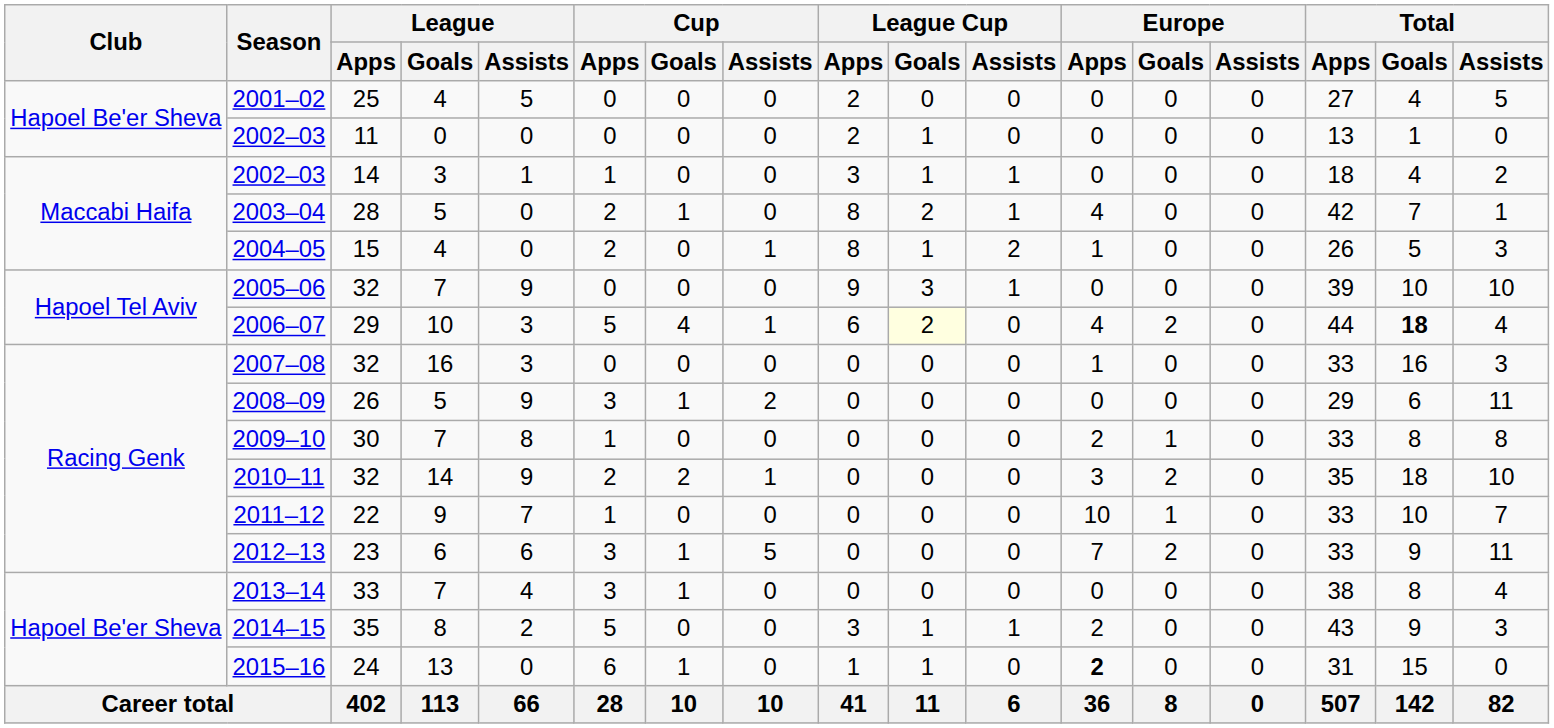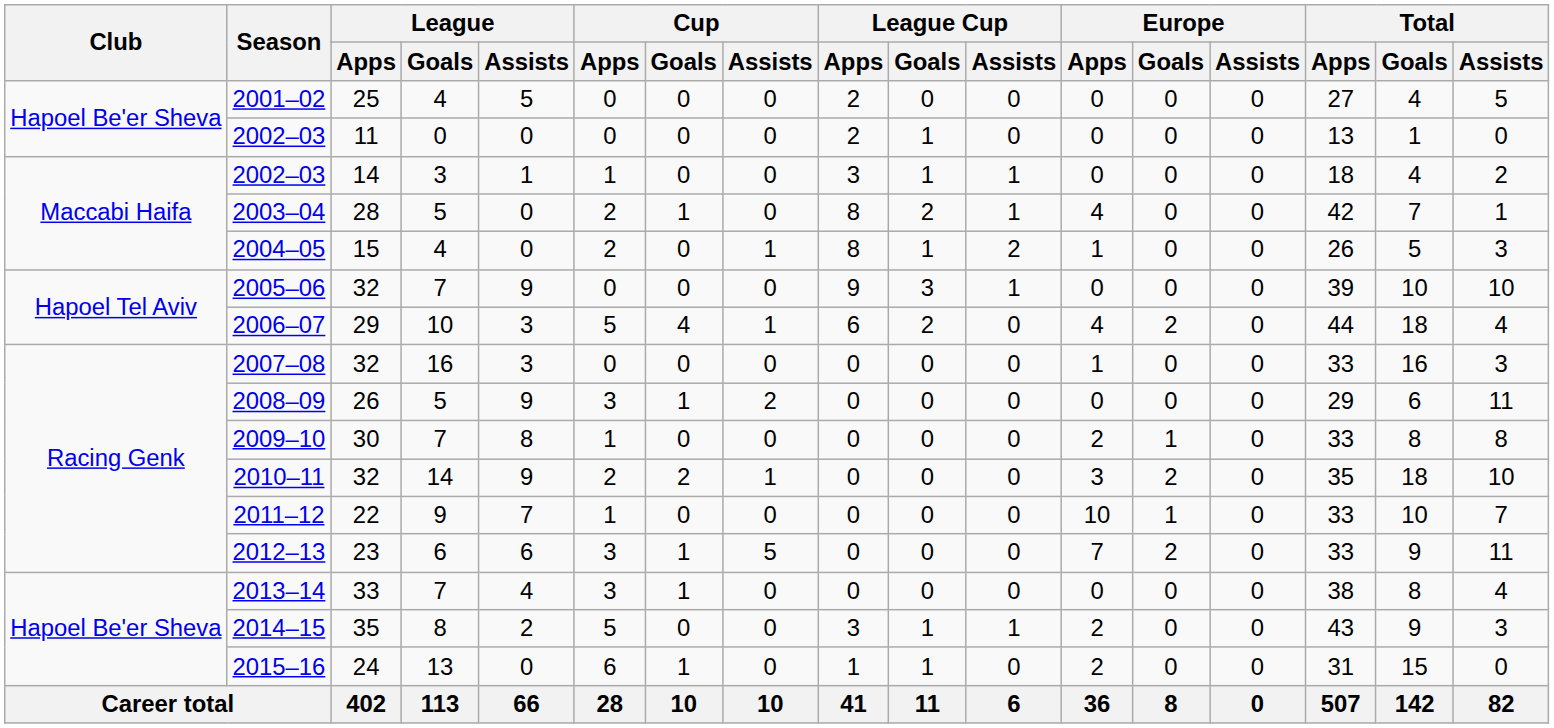(927, 325) lightyellow background -> (927, 325) no background
(1415, 325) bold -> (1415, 325) normal
(1097, 666) bold -> (1097, 666) normal
